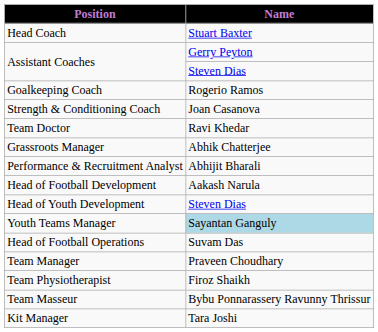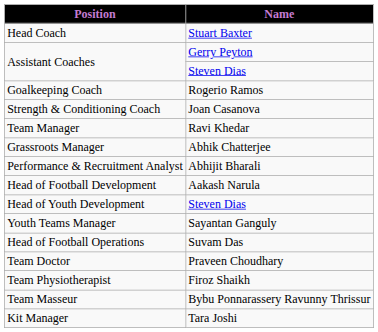(39, 128) Team Doctor -> (43, 128) Team Manager
(232, 223) lightblue background -> (232, 223) no background
(43, 261) Team Manager -> (39, 261) Team Doctor
